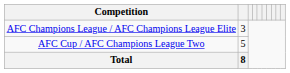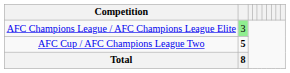(243, 28) no background -> (243, 28) lightgreen background
(243, 44) normal -> (243, 44) bold
